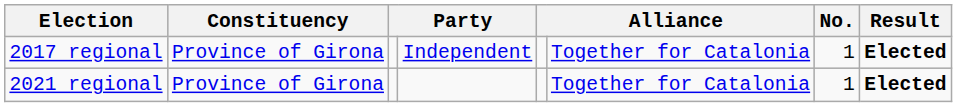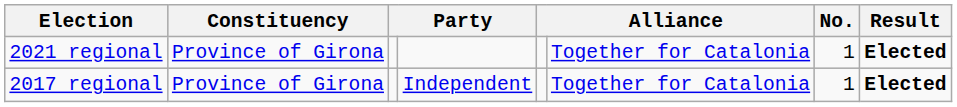rows swapped: (86, 53) <-> (86, 85)
